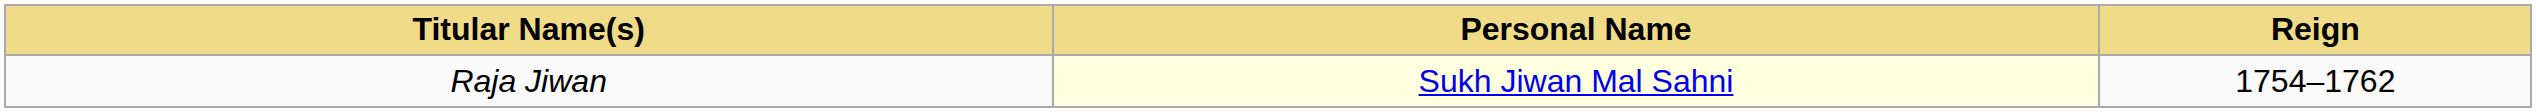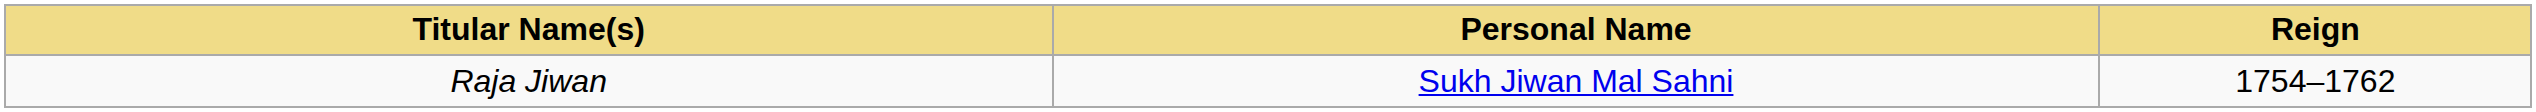(1576, 80) lightyellow background -> (1576, 80) no background
